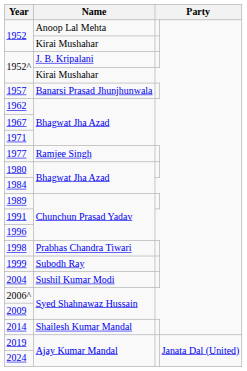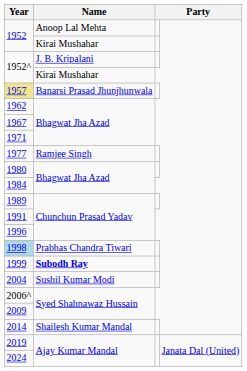(17, 91) no background -> (17, 91) khaki background
(17, 248) no background -> (17, 248) lightblue background
(60, 264) normal -> (62, 264) bold
